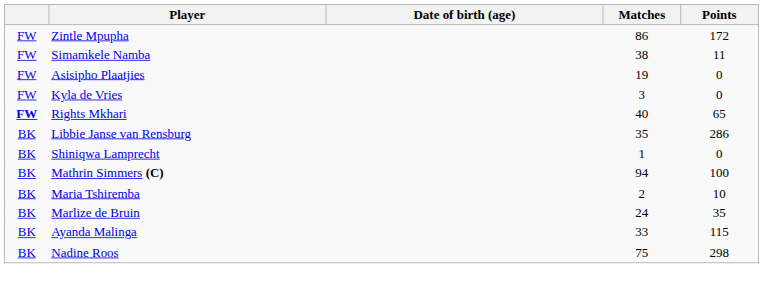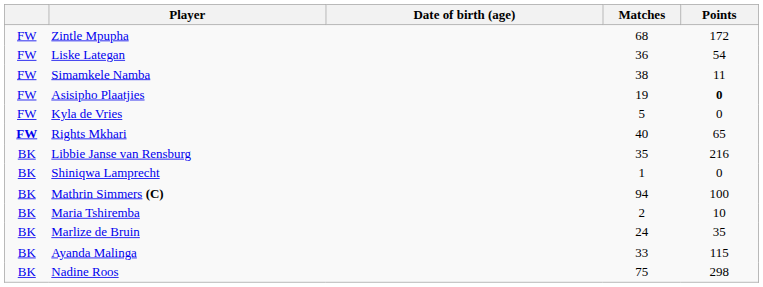(642, 35) 86 -> (642, 35) 68
+ row: (88, 55)
(719, 74) normal -> (719, 94) bold
(642, 94) 3 -> (642, 114) 5
(719, 134) 286 -> (719, 153) 216
